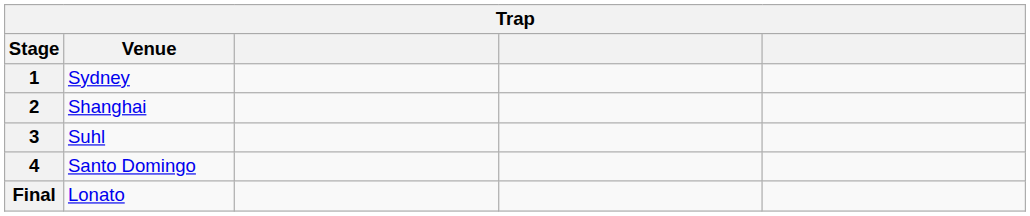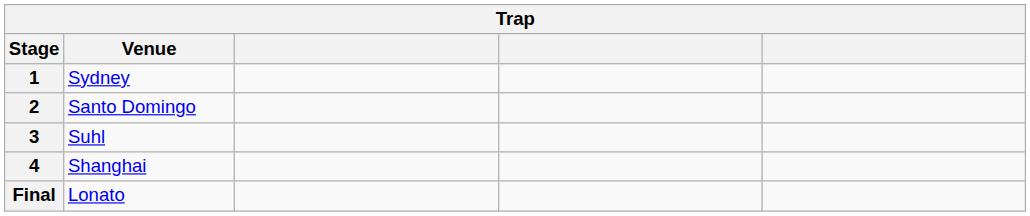(107, 107) Shanghai -> (132, 107) Santo Domingo
(132, 166) Santo Domingo -> (107, 166) Shanghai
